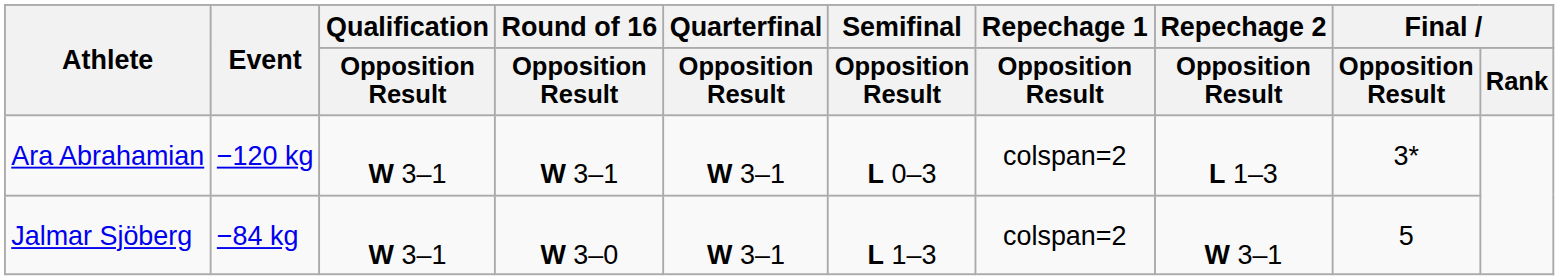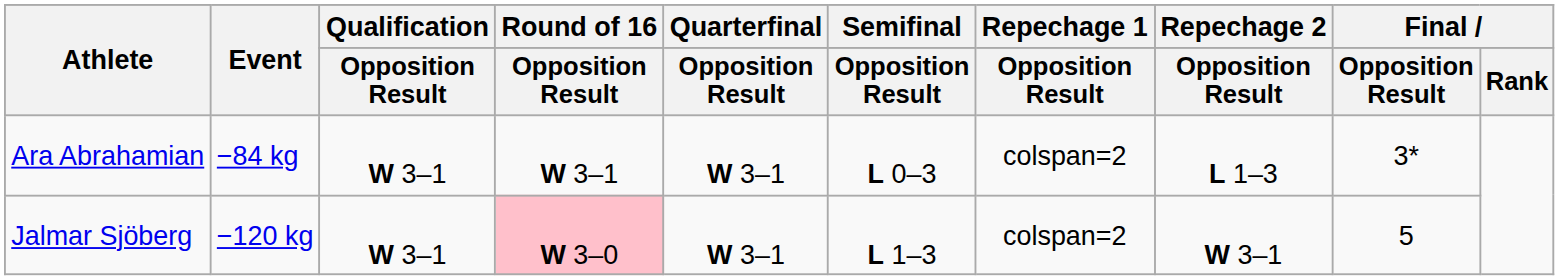(265, 156) −120 kg -> (258, 156) −84 kg
(258, 235) −84 kg -> (265, 235) −120 kg
(579, 254) no background -> (579, 254) pink background
